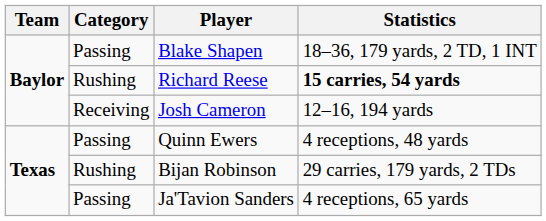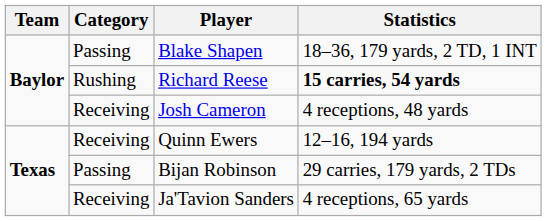(368, 110) 12–16, 194 yards -> (385, 110) 4 receptions, 48 yards
(102, 140) Passing -> (111, 140) Receiving
(385, 140) 4 receptions, 48 yards -> (368, 140) 12–16, 194 yards
(104, 170) Rushing -> (102, 170) Passing
(102, 200) Passing -> (111, 200) Receiving
